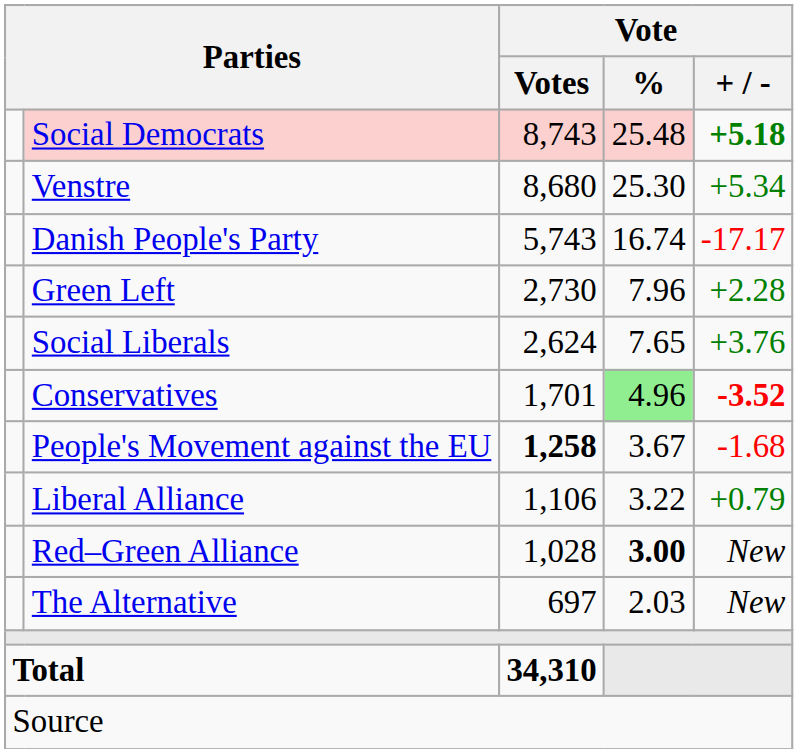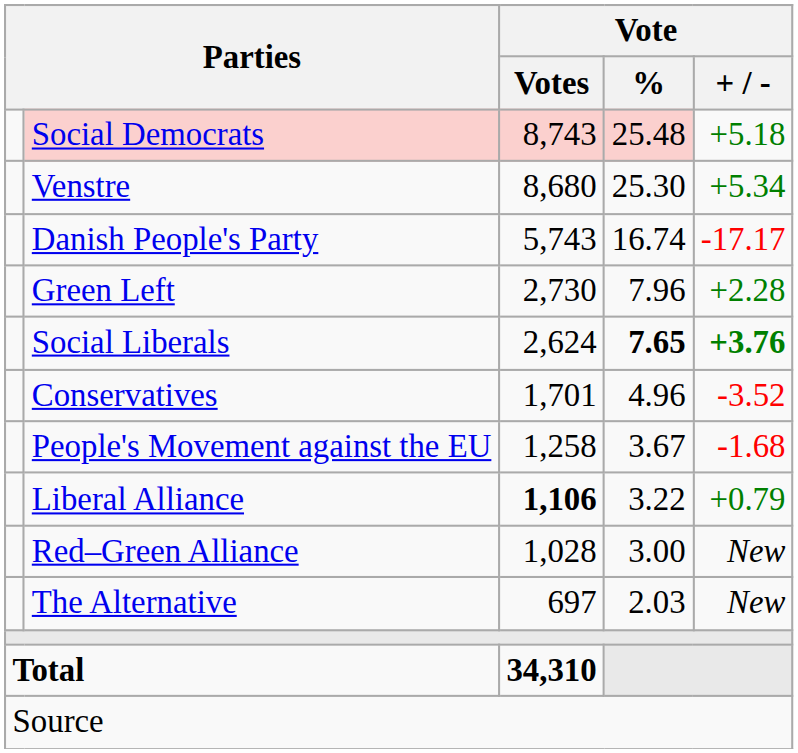(747, 134) bold -> (747, 134) normal
(657, 342) normal -> (657, 342) bold
(747, 342) normal -> (747, 342) bold
(657, 394) lightgreen background -> (657, 394) no background
(751, 394) bold -> (751, 394) normal
(560, 446) bold -> (560, 446) normal
(560, 498) normal -> (560, 498) bold
(657, 550) bold -> (657, 550) normal
